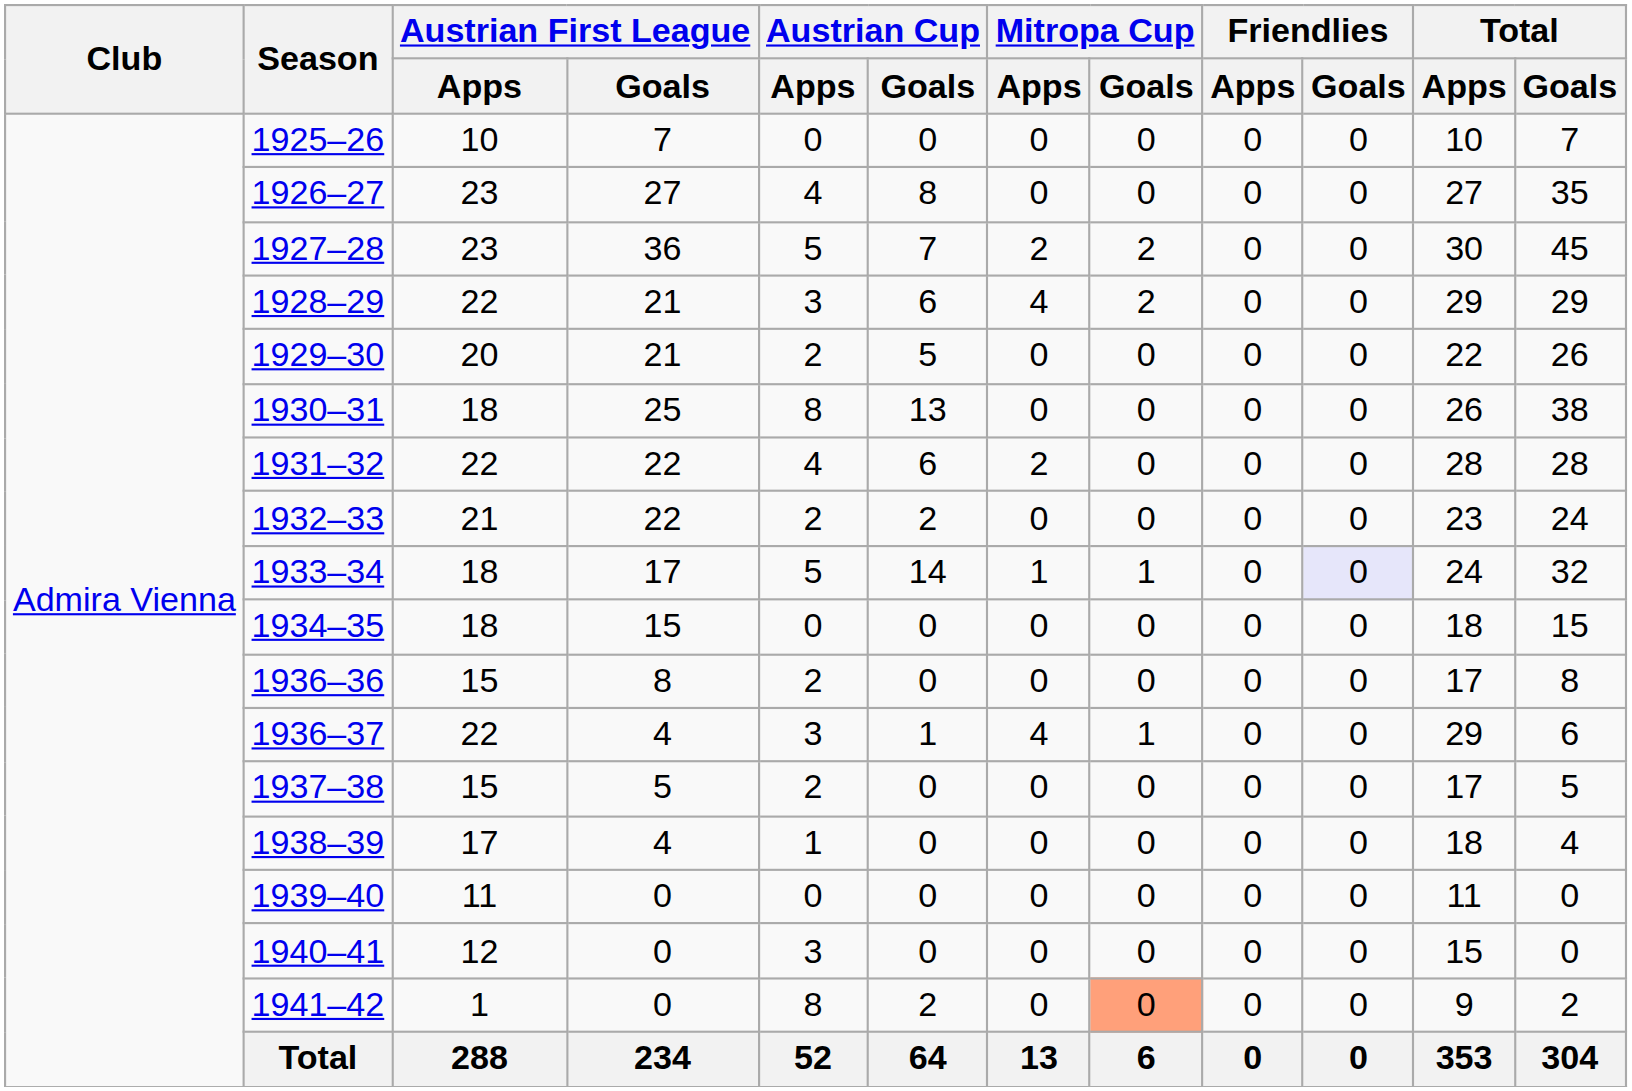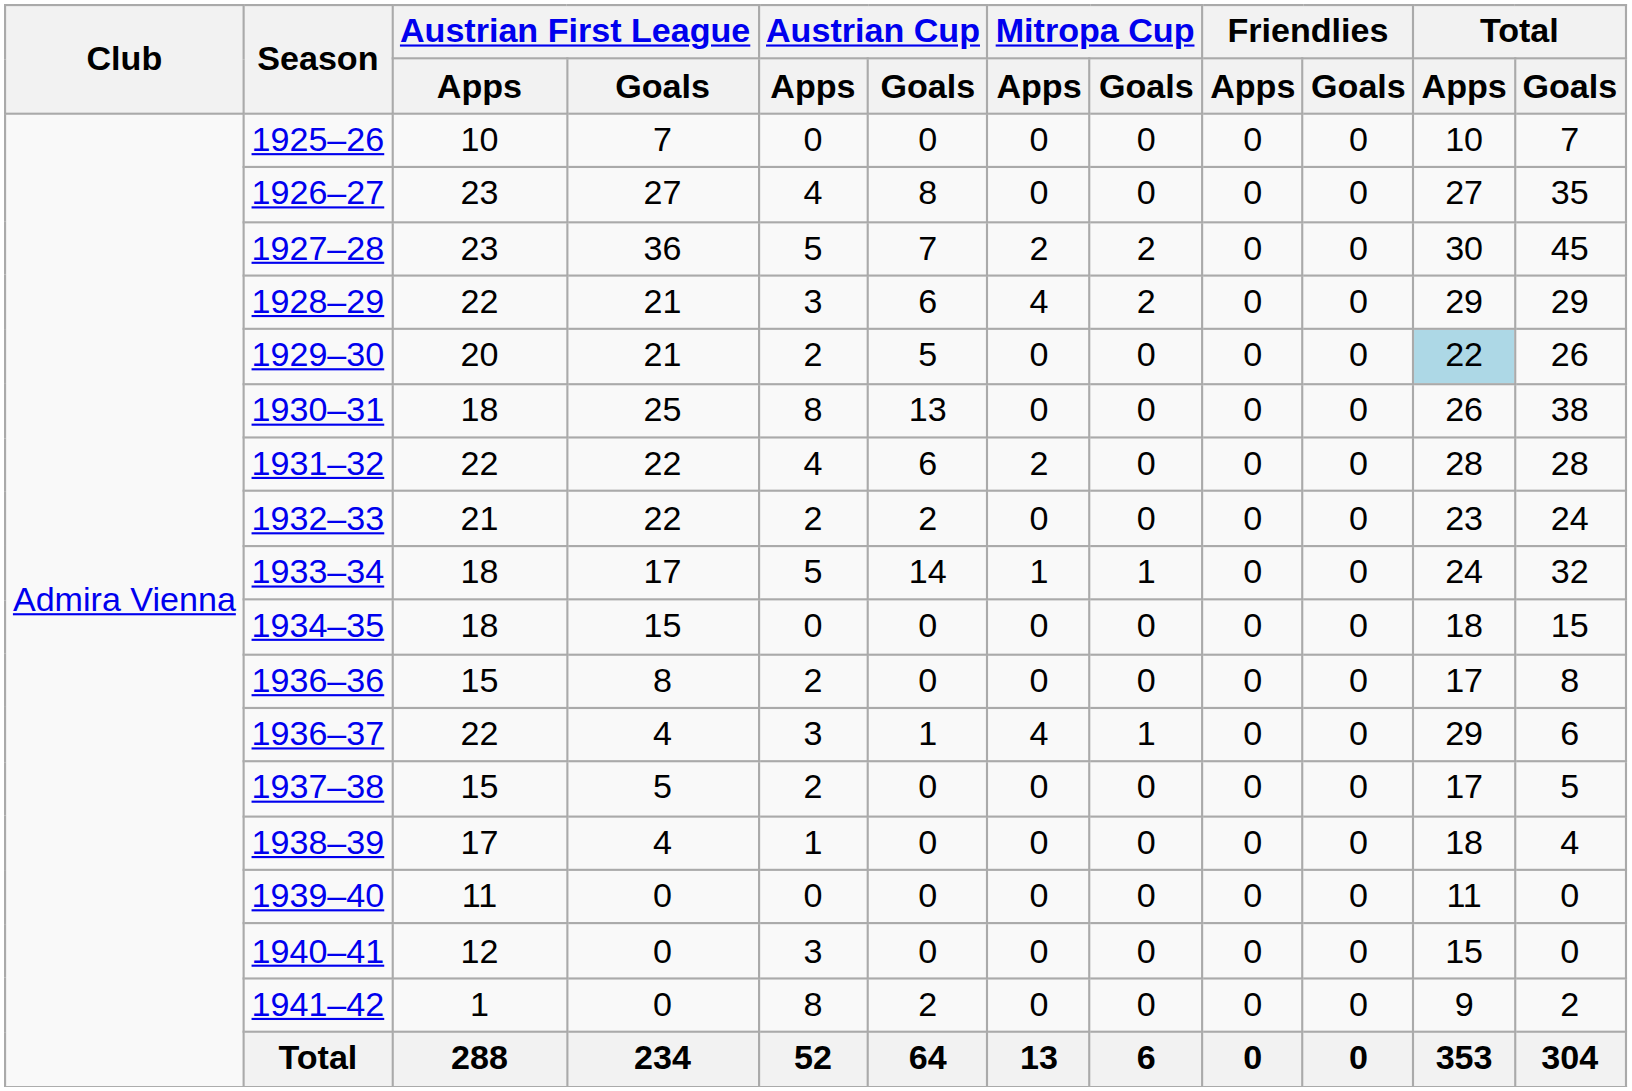(1464, 355) no background -> (1464, 355) lightblue background
(1358, 572) lavender background -> (1358, 572) no background
(1146, 1004) lightsalmon background -> (1146, 1004) no background
